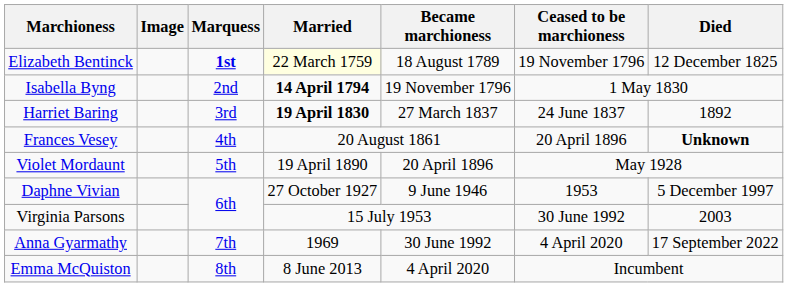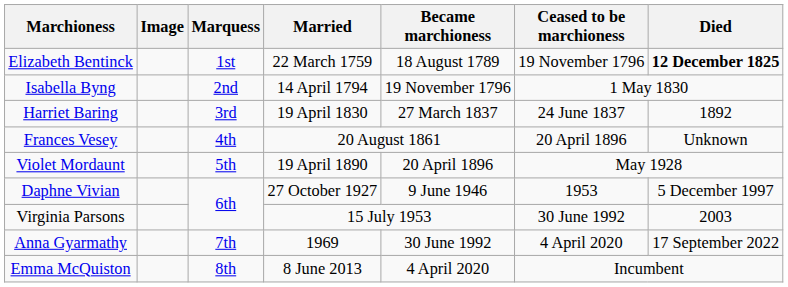(226, 61) bold -> (226, 61) normal
(322, 61) lightyellow background -> (322, 61) no background
(715, 61) normal -> (716, 61) bold
(322, 87) bold -> (322, 87) normal
(322, 113) bold -> (322, 113) normal
(715, 139) bold -> (716, 139) normal
